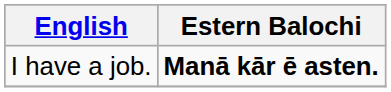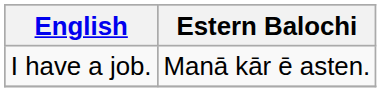(271, 66) bold -> (267, 66) normal
